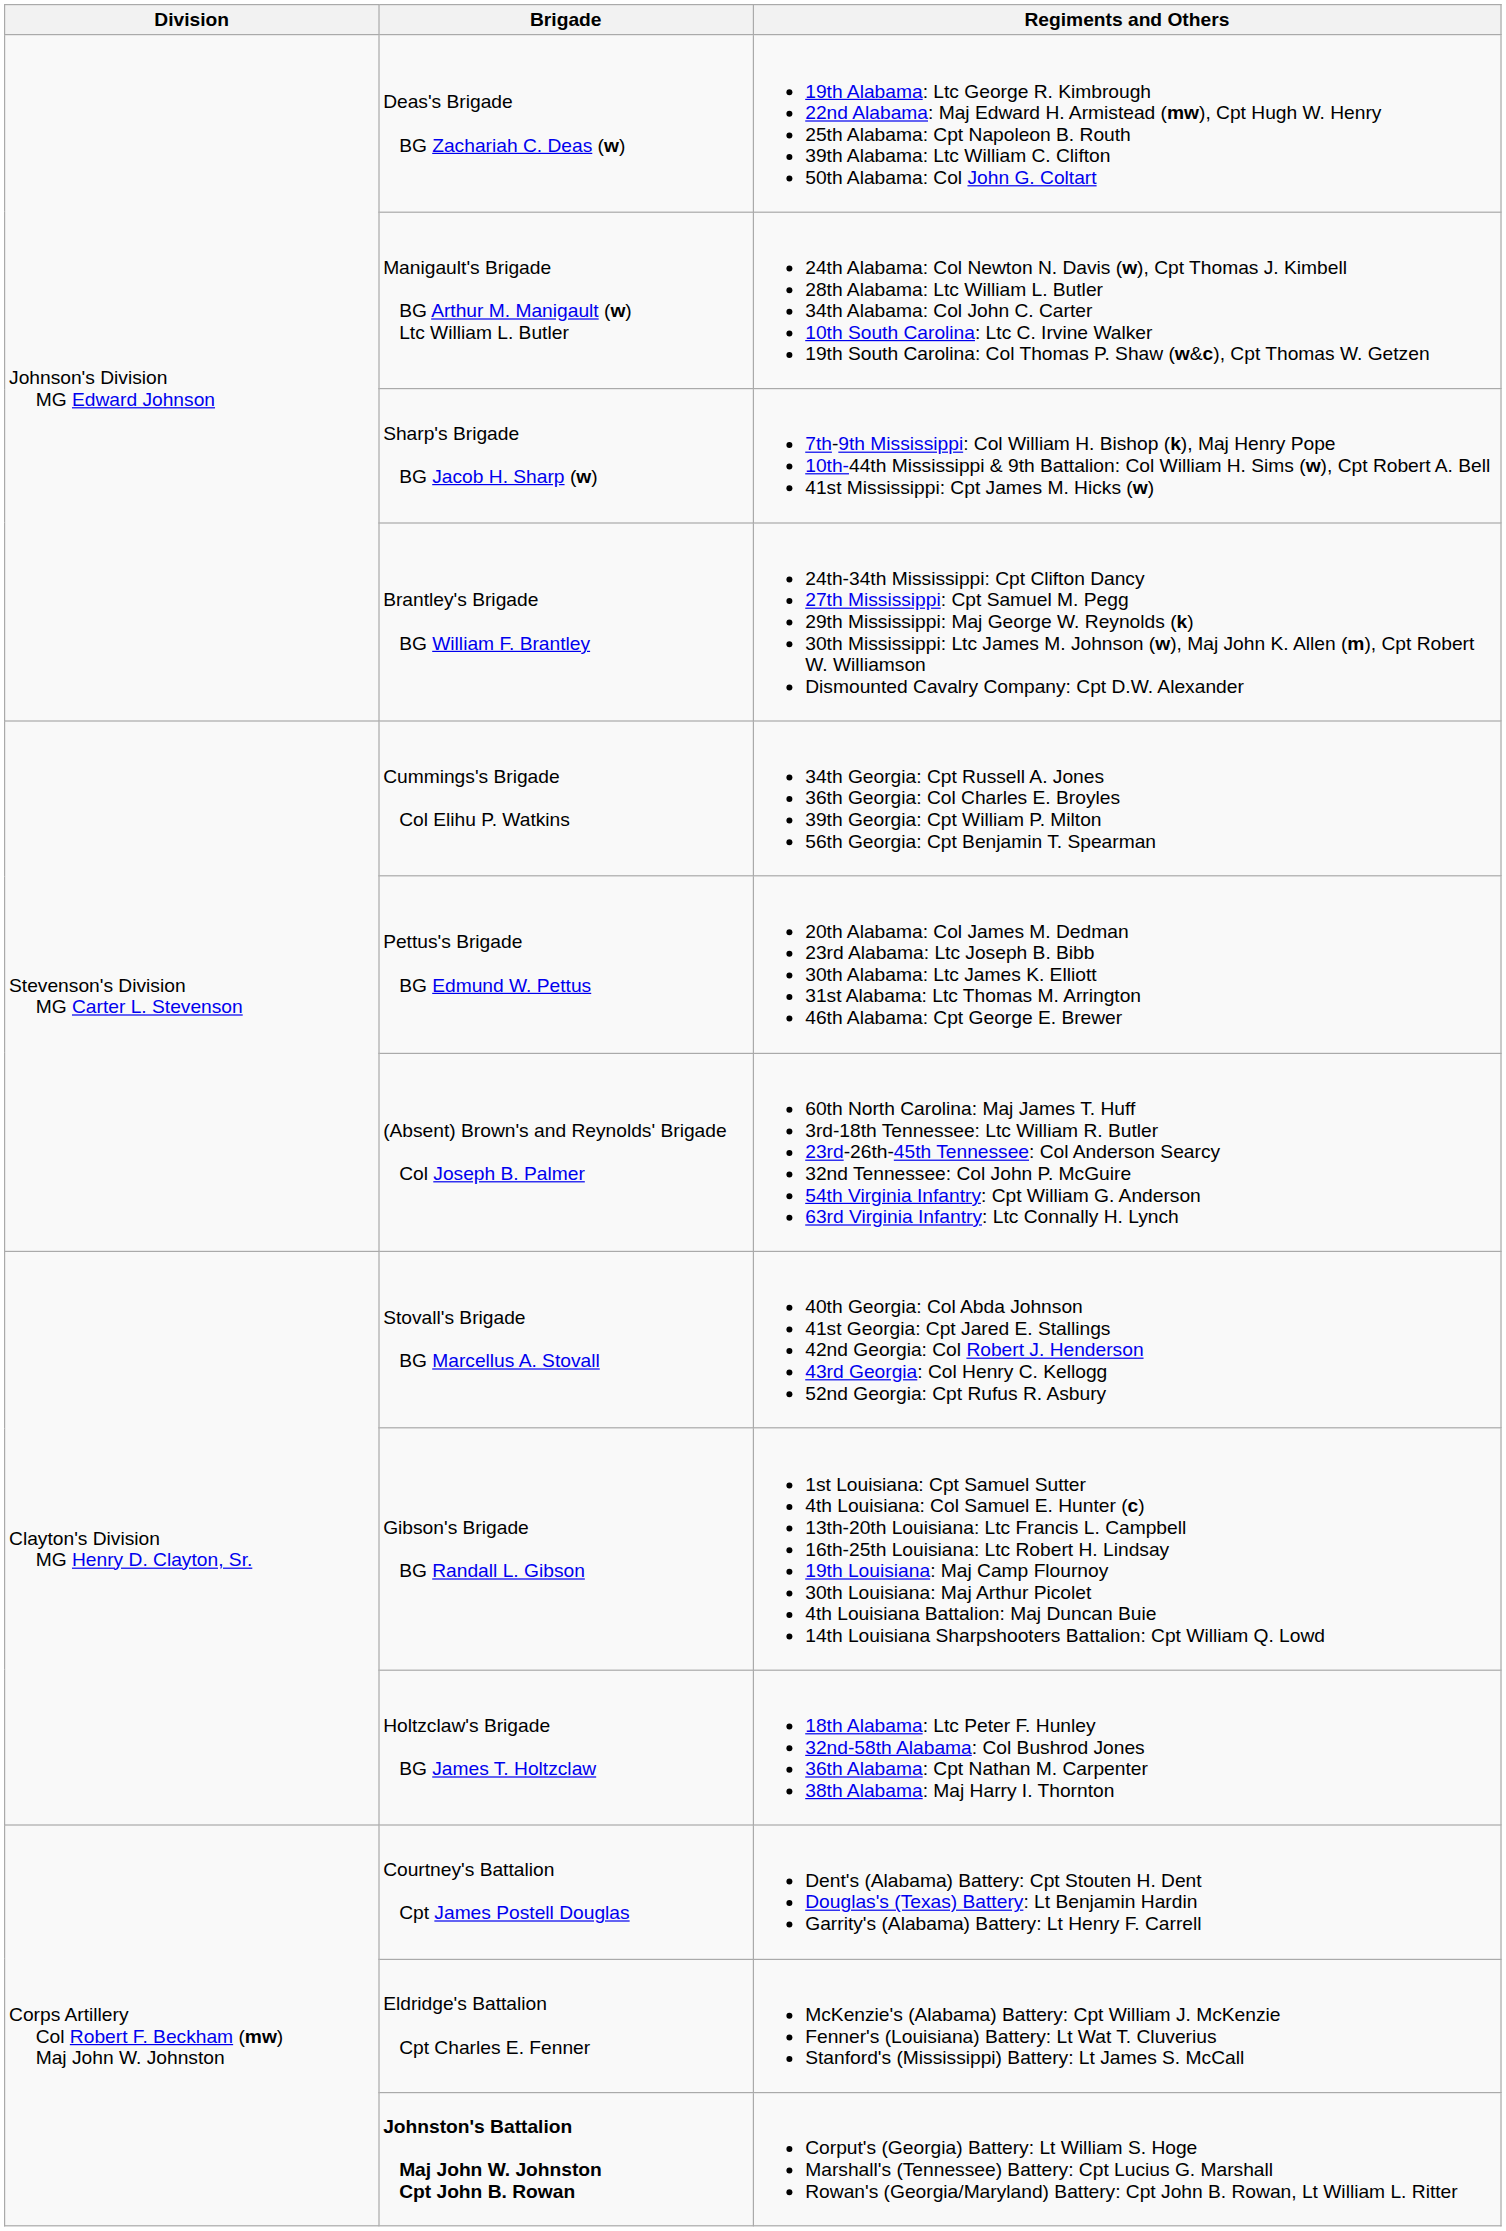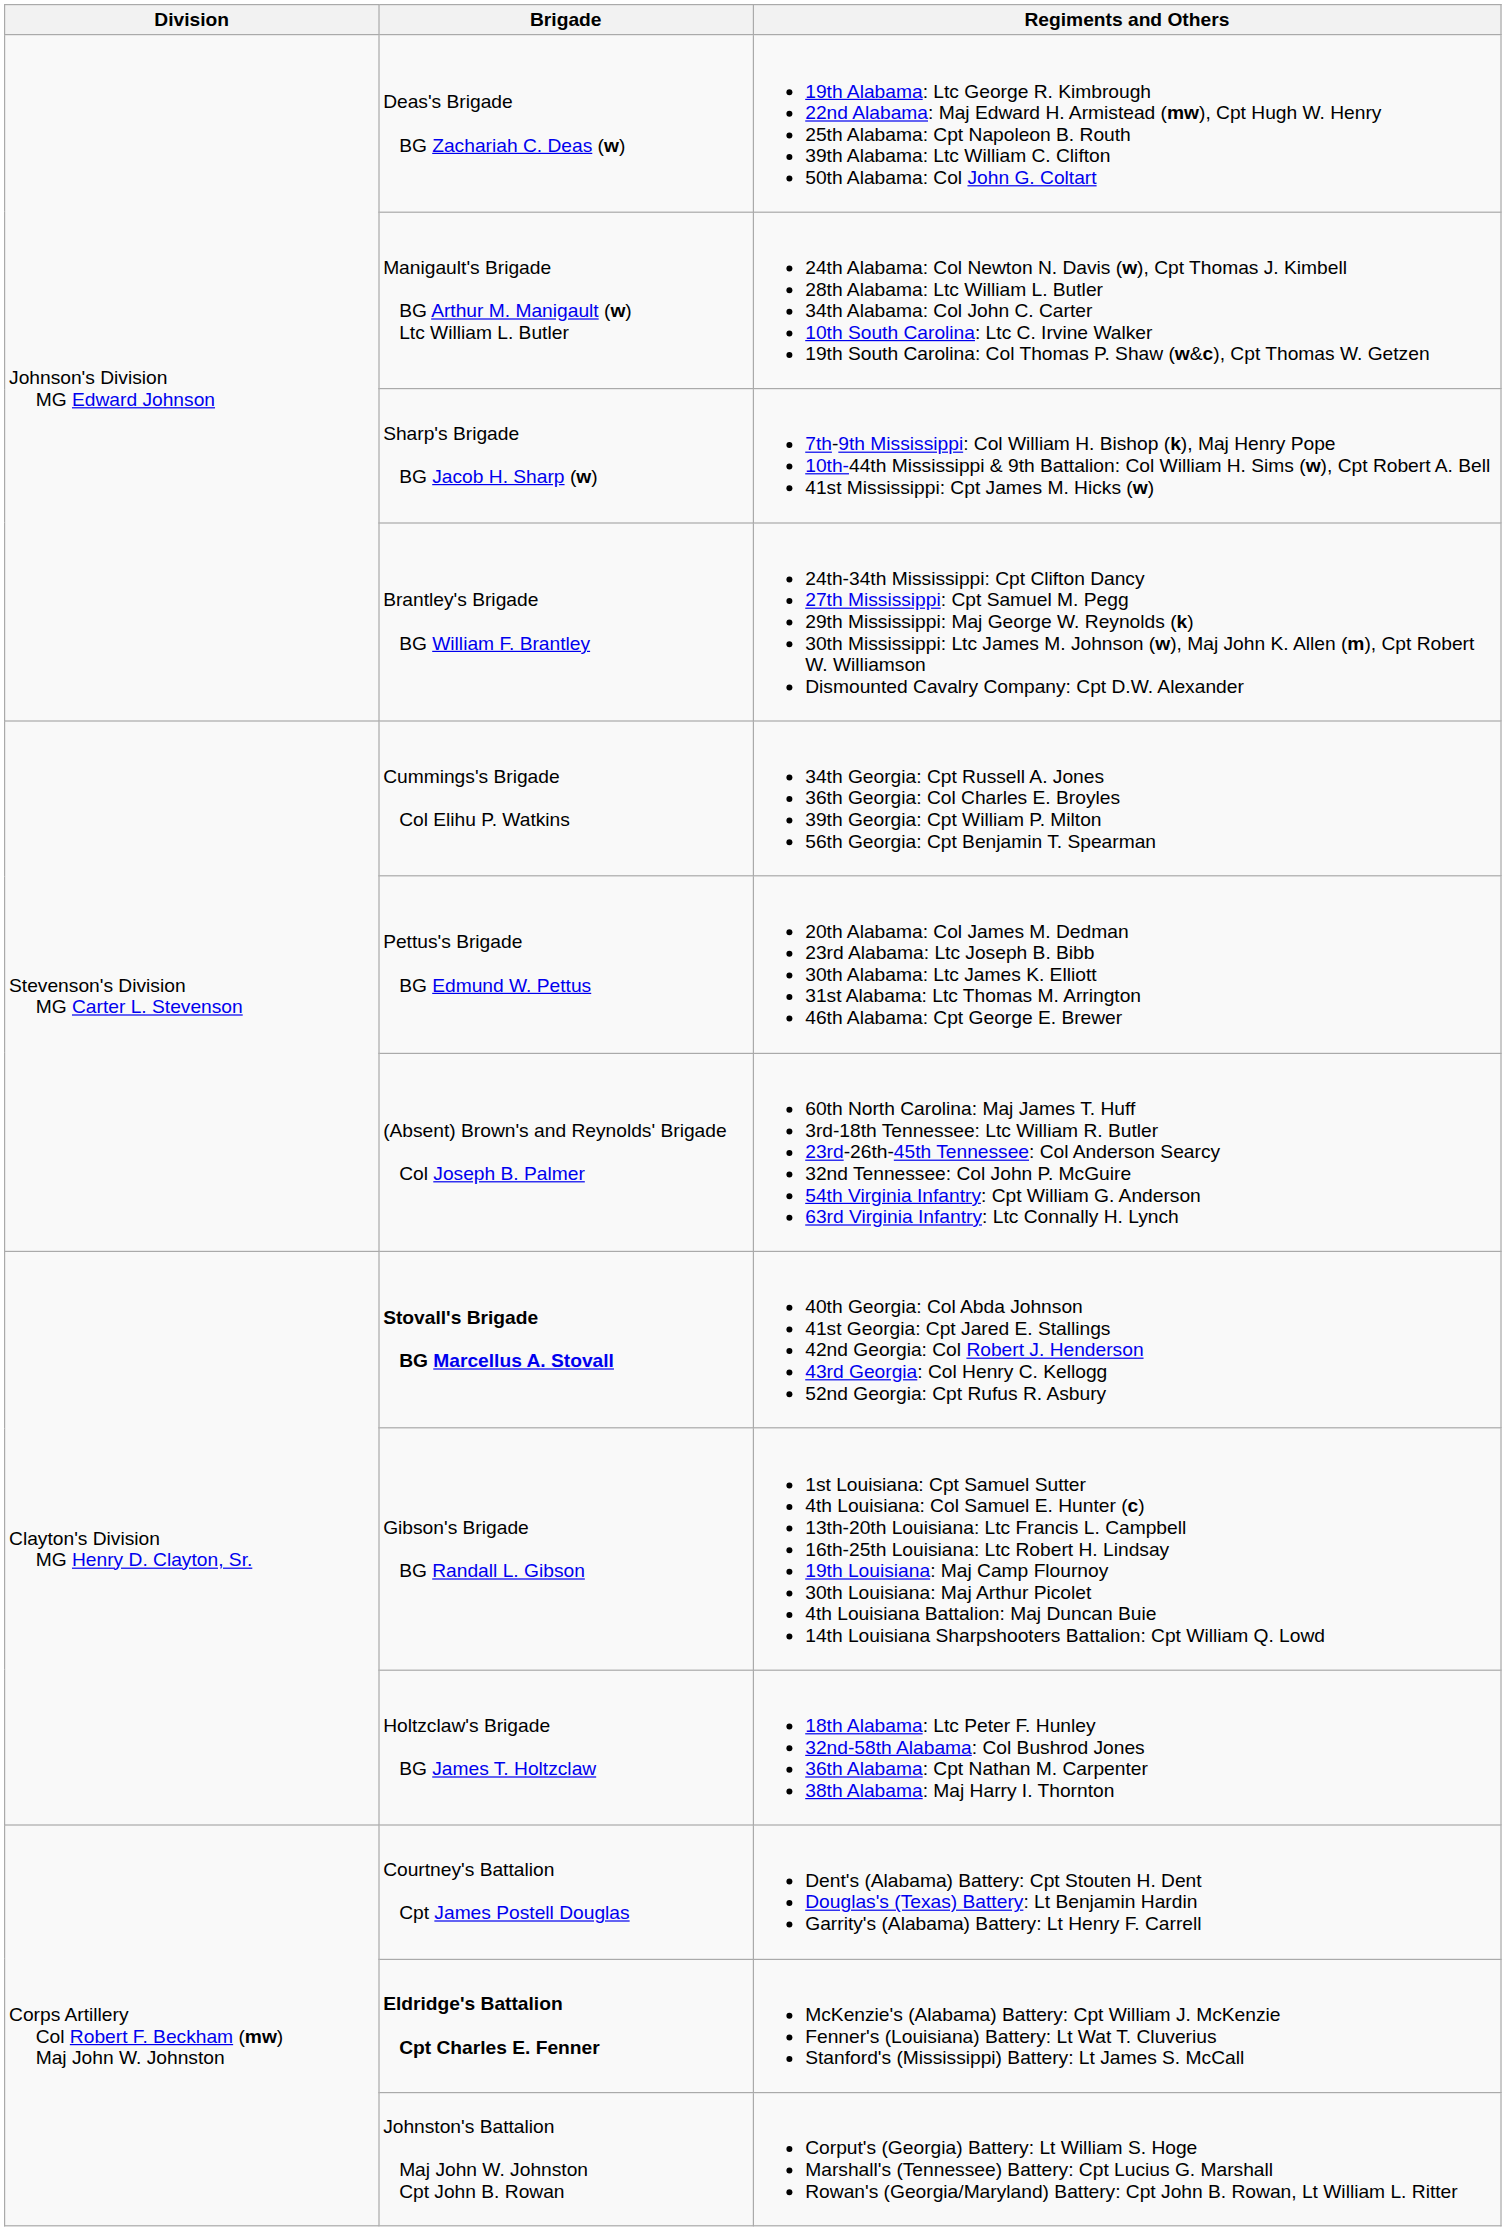(491, 1339) normal -> (499, 1339) bold
(487, 2025) normal -> (491, 2025) bold
(492, 2159) bold -> (486, 2159) normal
